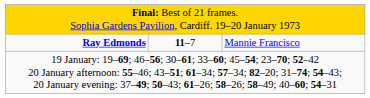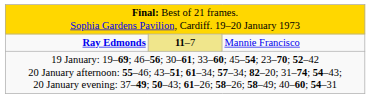(185, 43) no background -> (185, 43) khaki background
